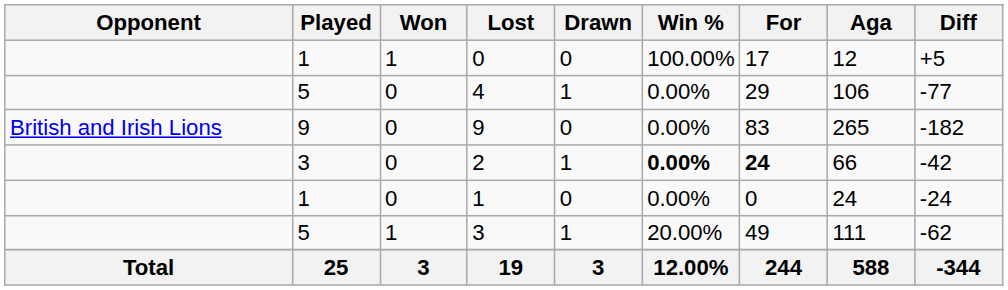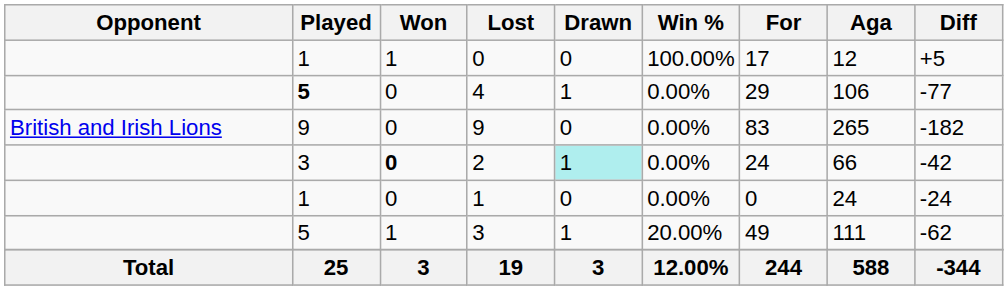(304, 93) normal -> (304, 93) bold
(391, 163) normal -> (391, 163) bold
(566, 163) no background -> (566, 163) paleturquoise background
(679, 163) bold -> (679, 163) normal
(757, 163) bold -> (757, 163) normal
